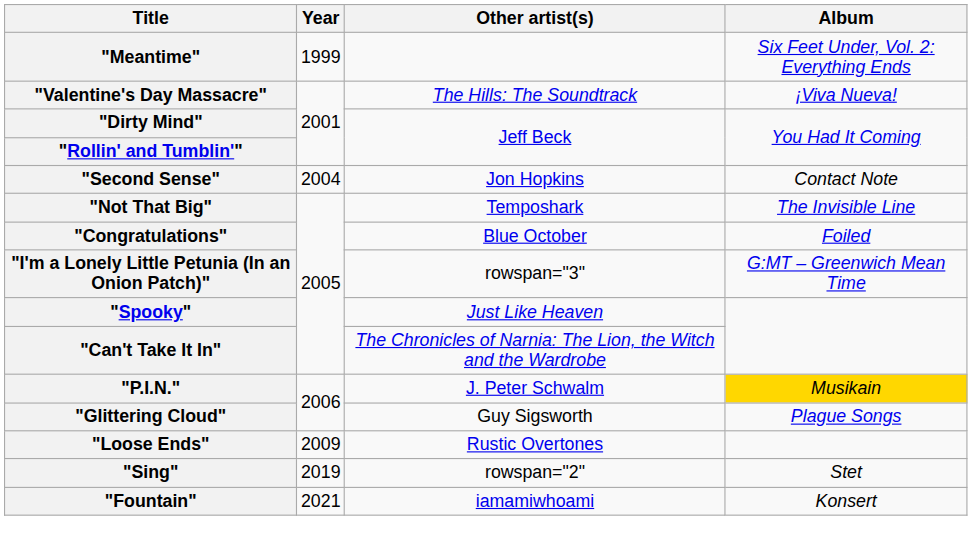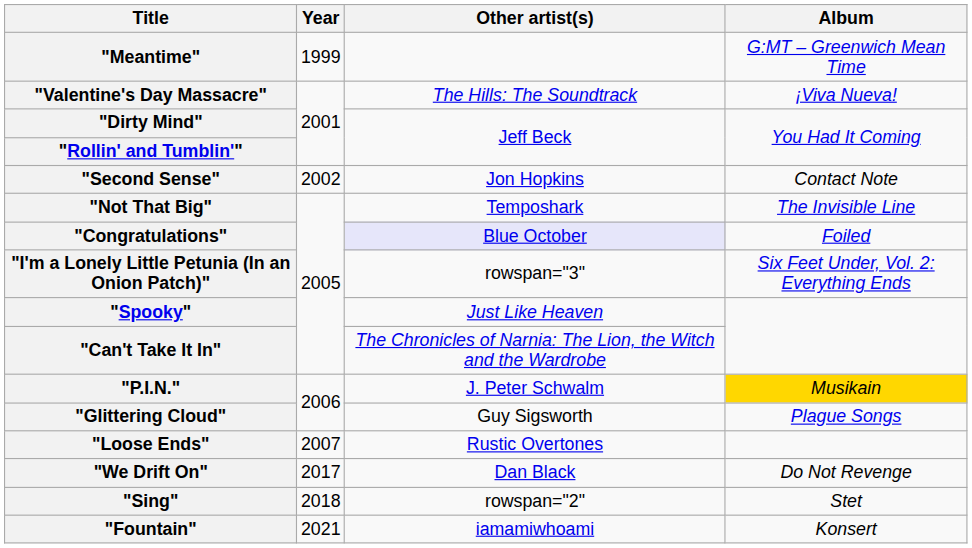(846, 56) Six Feet Under, Vol. 2: Everything Ends -> (846, 56) G:MT – Greenwich Mean Time
(321, 179) 2004 -> (321, 179) 2002
(535, 235) no background -> (535, 235) lavender background
(846, 273) G:MT – Greenwich Mean Time -> (846, 273) Six Feet Under, Vol. 2: Everything Ends
(321, 444) 2009 -> (321, 444) 2007
+ row: (151, 472)
(321, 472) 2019 -> (321, 501) 2018
